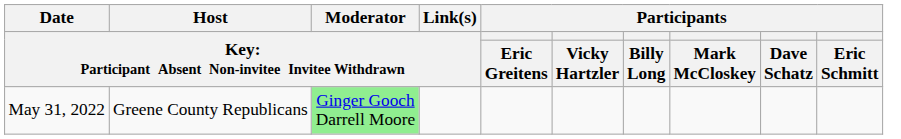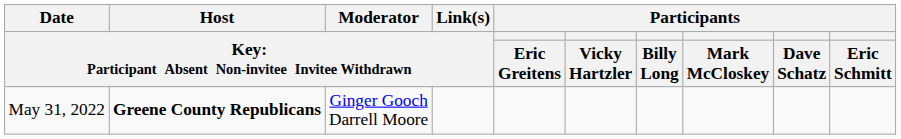(210, 110) normal -> (217, 110) bold
(365, 110) lightgreen background -> (379, 110) no background
